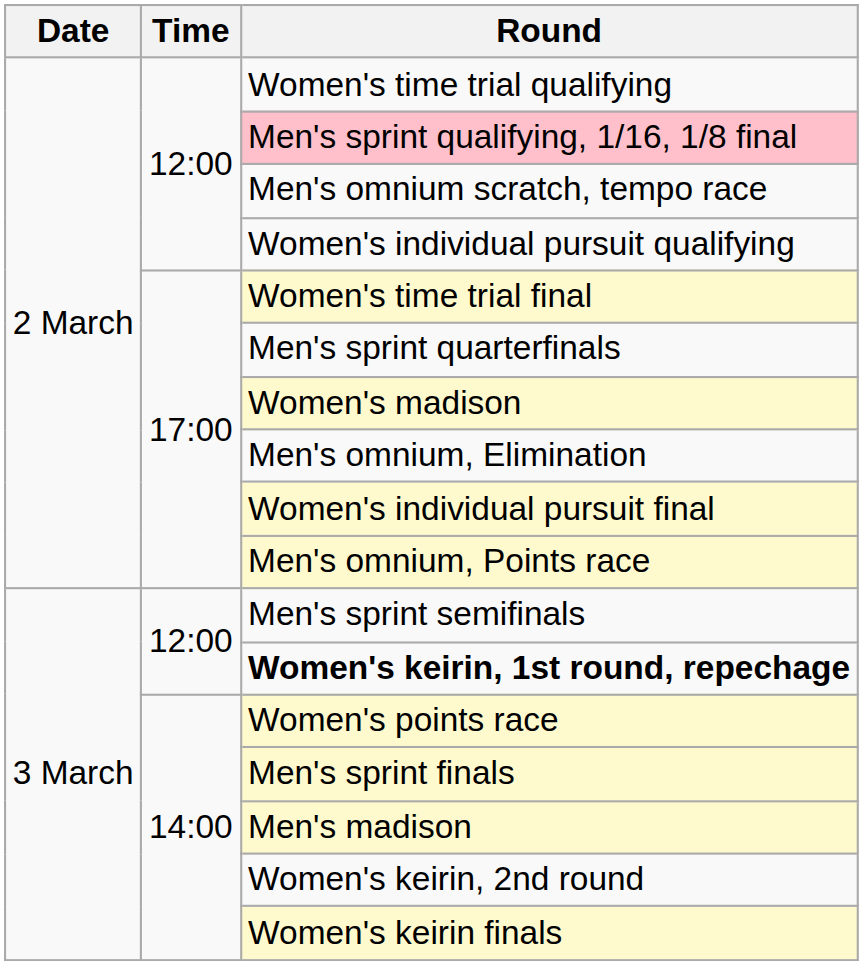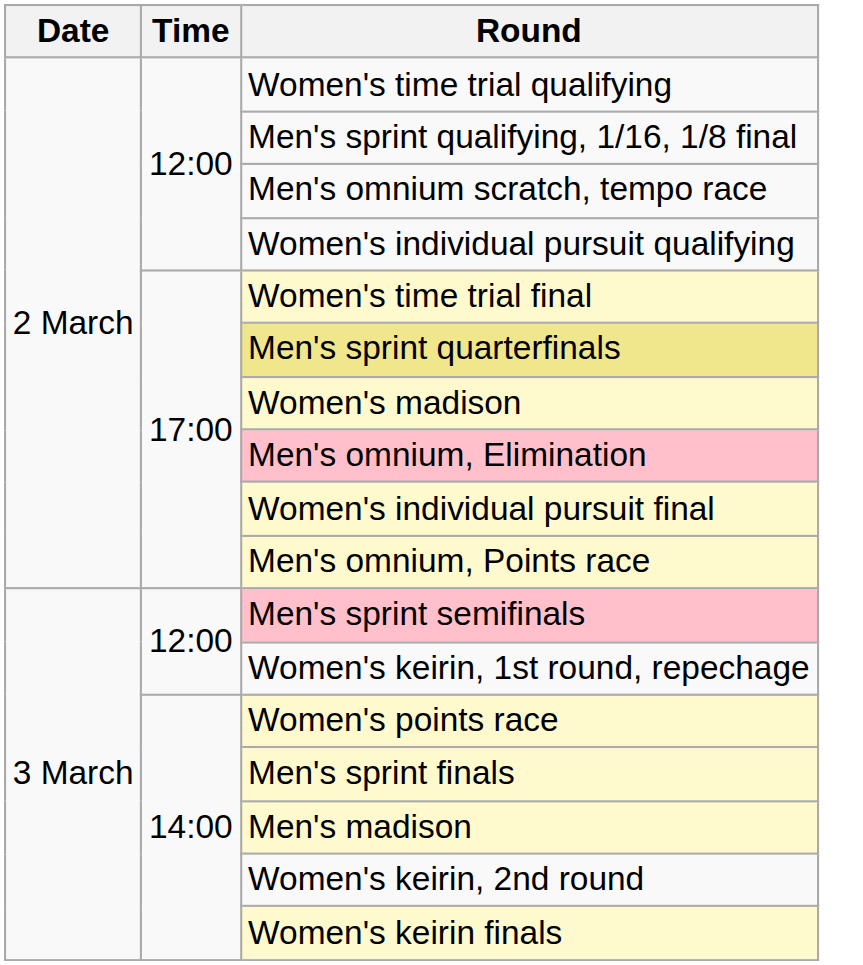(523, 137) pink background -> (523, 137) no background
(434, 349) no background -> (434, 349) khaki background
(447, 455) no background -> (447, 455) pink background
(417, 614) no background -> (417, 614) pink background
(549, 667) bold -> (529, 667) normal
